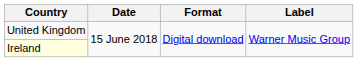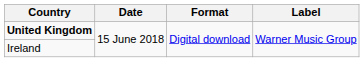(46, 30) normal -> (50, 30) bold
(24, 48) lightyellow background -> (24, 48) no background
